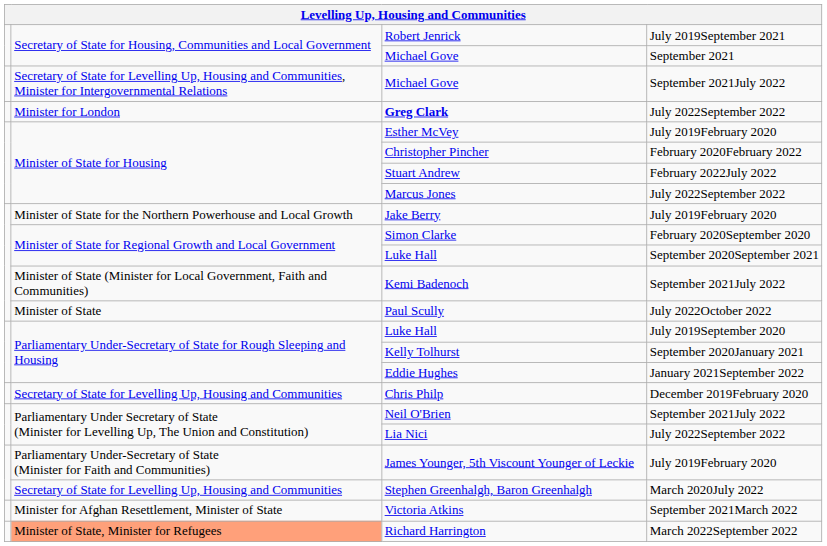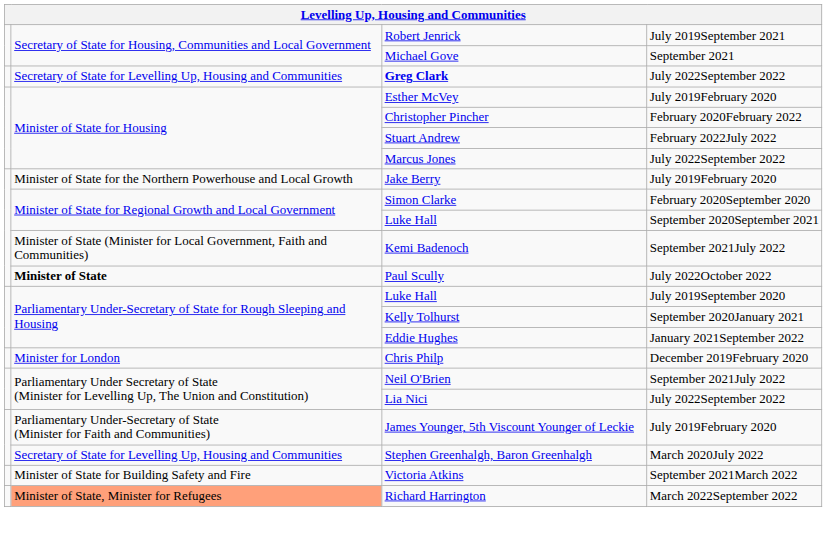- row: (422, 83)
(67, 111) Minister for London -> (178, 76) Secretary of State for Levelling Up, Housing and Communities
(58, 311) normal -> (60, 276) bold
(178, 393) Secretary of State for Levelling Up, Housing and Communities -> (67, 358) Minister for London
(148, 510) Minister for Afghan Resettlement, Minister of State -> (132, 475) Minister of State for Building Safety and Fire
